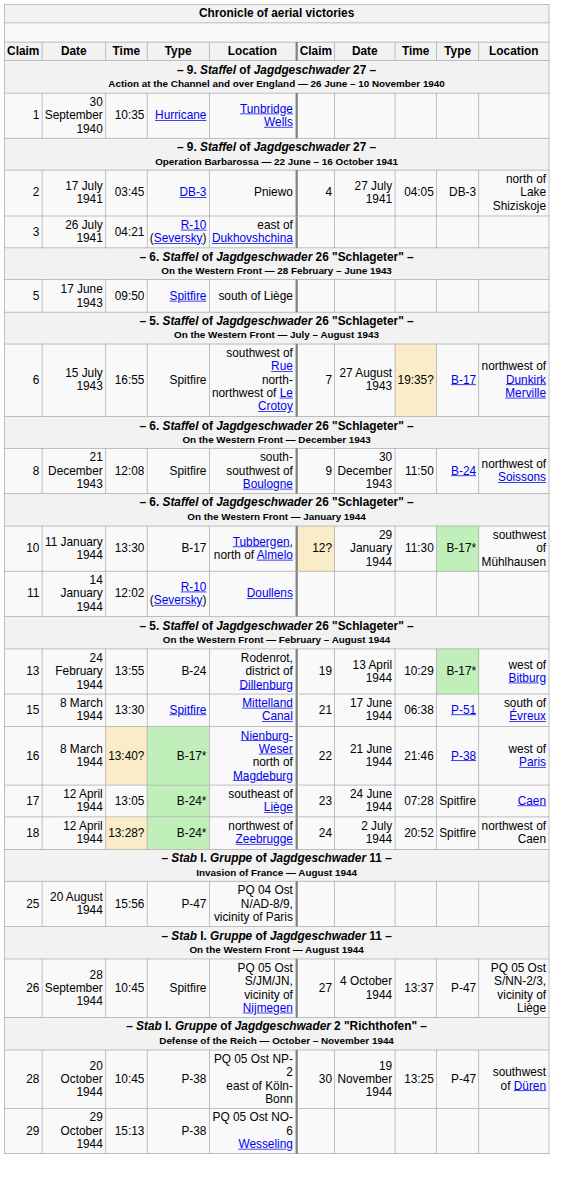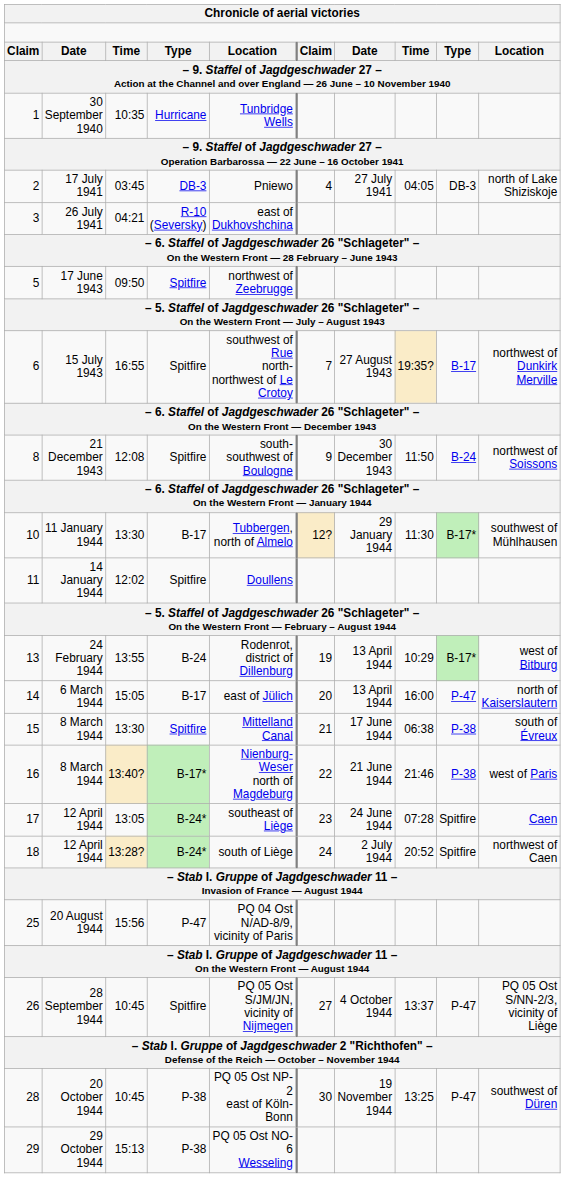(256, 296) south of Liège -> (261, 282) northwest of Zeebrugge
(178, 594) R-10 (Seversky) -> (188, 580) Spitfire
+ row: (33, 697)
(464, 710) P-51 -> (464, 729) P-38
(261, 833) northwest of Zeebrugge -> (256, 852) south of Liège
